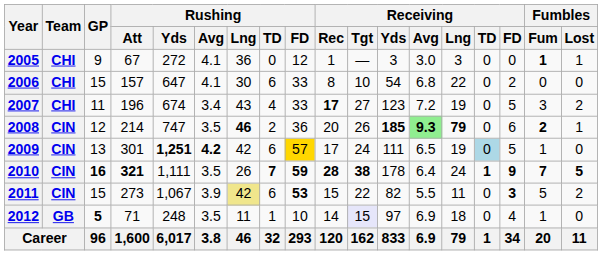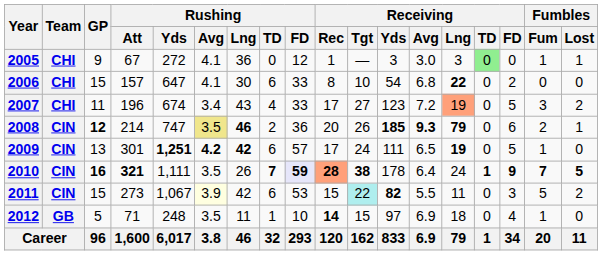(487, 60) no background -> (487, 60) lightgreen background
(543, 60) bold -> (543, 60) normal
(458, 82) normal -> (458, 82) bold
(331, 104) bold -> (331, 104) normal
(458, 104) no background -> (458, 104) lightsalmon background
(98, 127) normal -> (98, 127) bold
(211, 127) no background -> (211, 127) khaki background
(426, 127) lightgreen background -> (426, 127) no background
(543, 127) bold -> (543, 127) normal
(244, 149) normal -> (244, 149) bold
(300, 149) gold background -> (300, 149) no background
(458, 149) normal -> (458, 149) bold
(487, 149) lightblue background -> (487, 149) no background
(300, 171) no background -> (300, 171) lavender background
(331, 171) no background -> (331, 171) lightsalmon background
(211, 194) no background -> (211, 194) lightyellow background
(244, 194) khaki background -> (244, 194) no background
(300, 194) bold -> (300, 194) normal
(362, 194) no background -> (362, 194) paleturquoise background
(393, 194) normal -> (393, 194) bold
(512, 194) bold -> (512, 194) normal
(98, 216) bold -> (98, 216) normal
(331, 216) normal -> (331, 216) bold
(362, 216) lavender background -> (362, 216) no background
